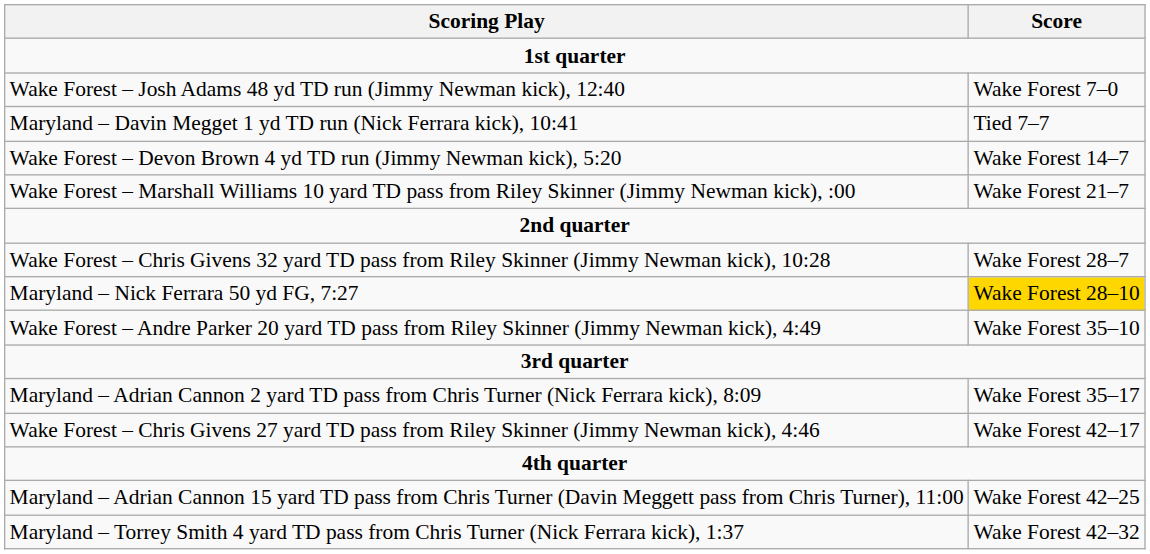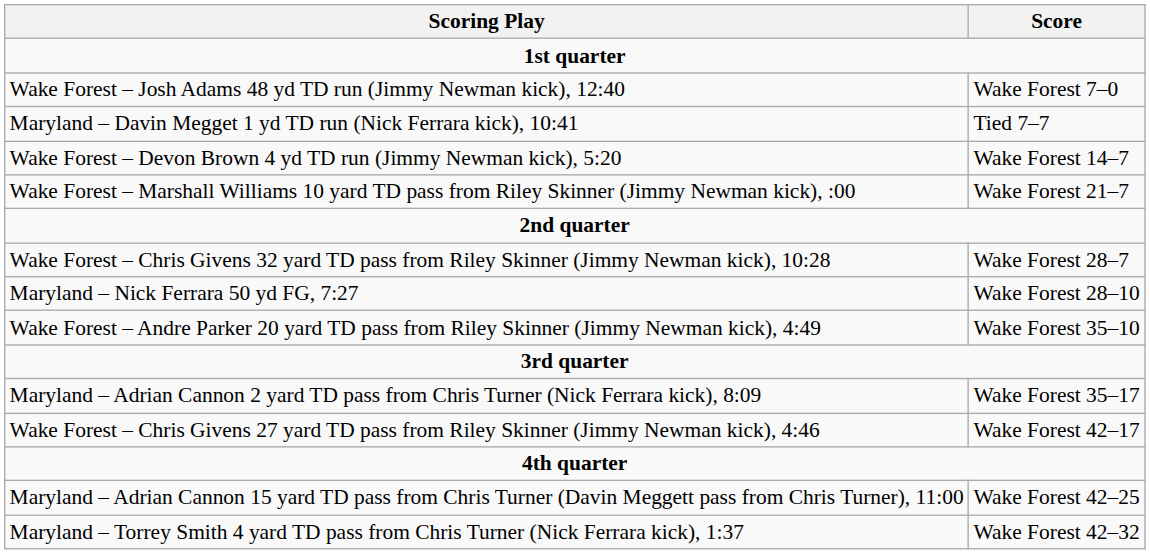(1057, 293) gold background -> (1057, 293) no background
